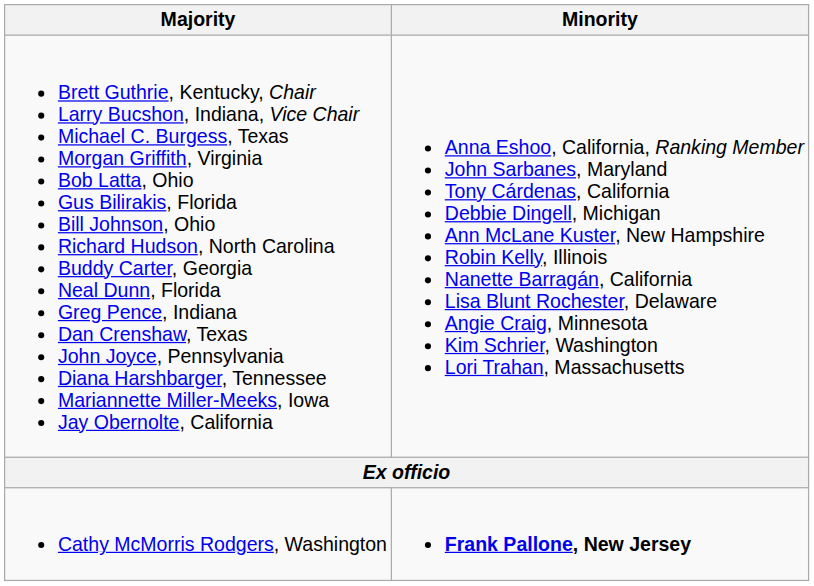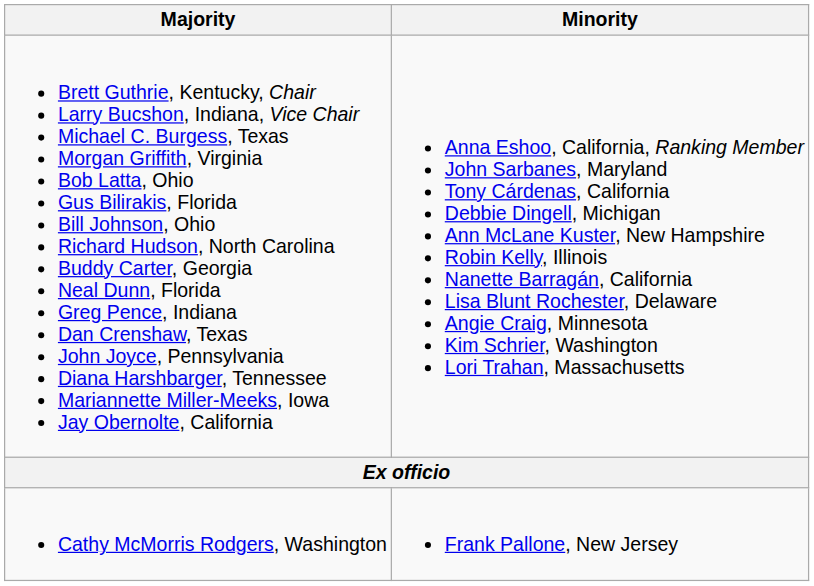(600, 545) bold -> (600, 545) normal
